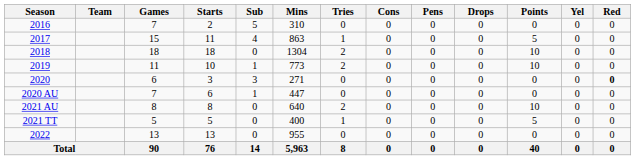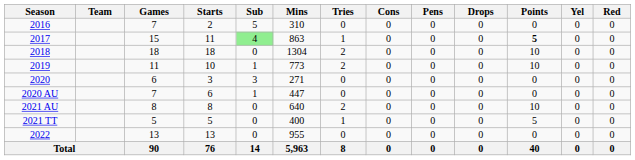(255, 39) no background -> (255, 39) lightgreen background
(534, 39) normal -> (534, 39) bold
(612, 80) bold -> (612, 80) normal
